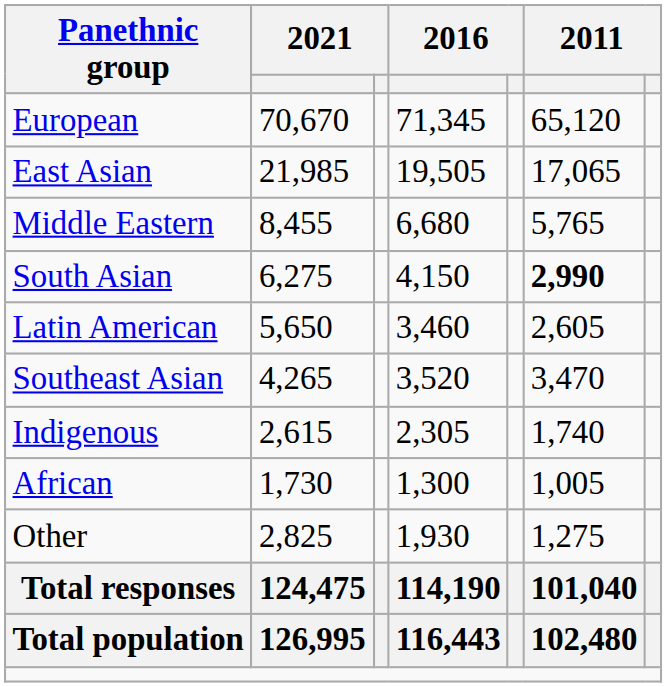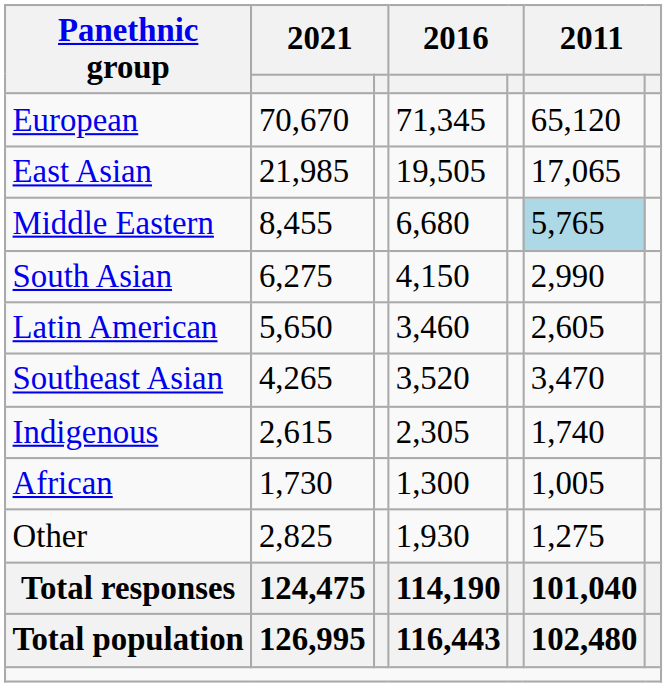(568, 223) no background -> (568, 223) lightblue background
(568, 275) bold -> (568, 275) normal
